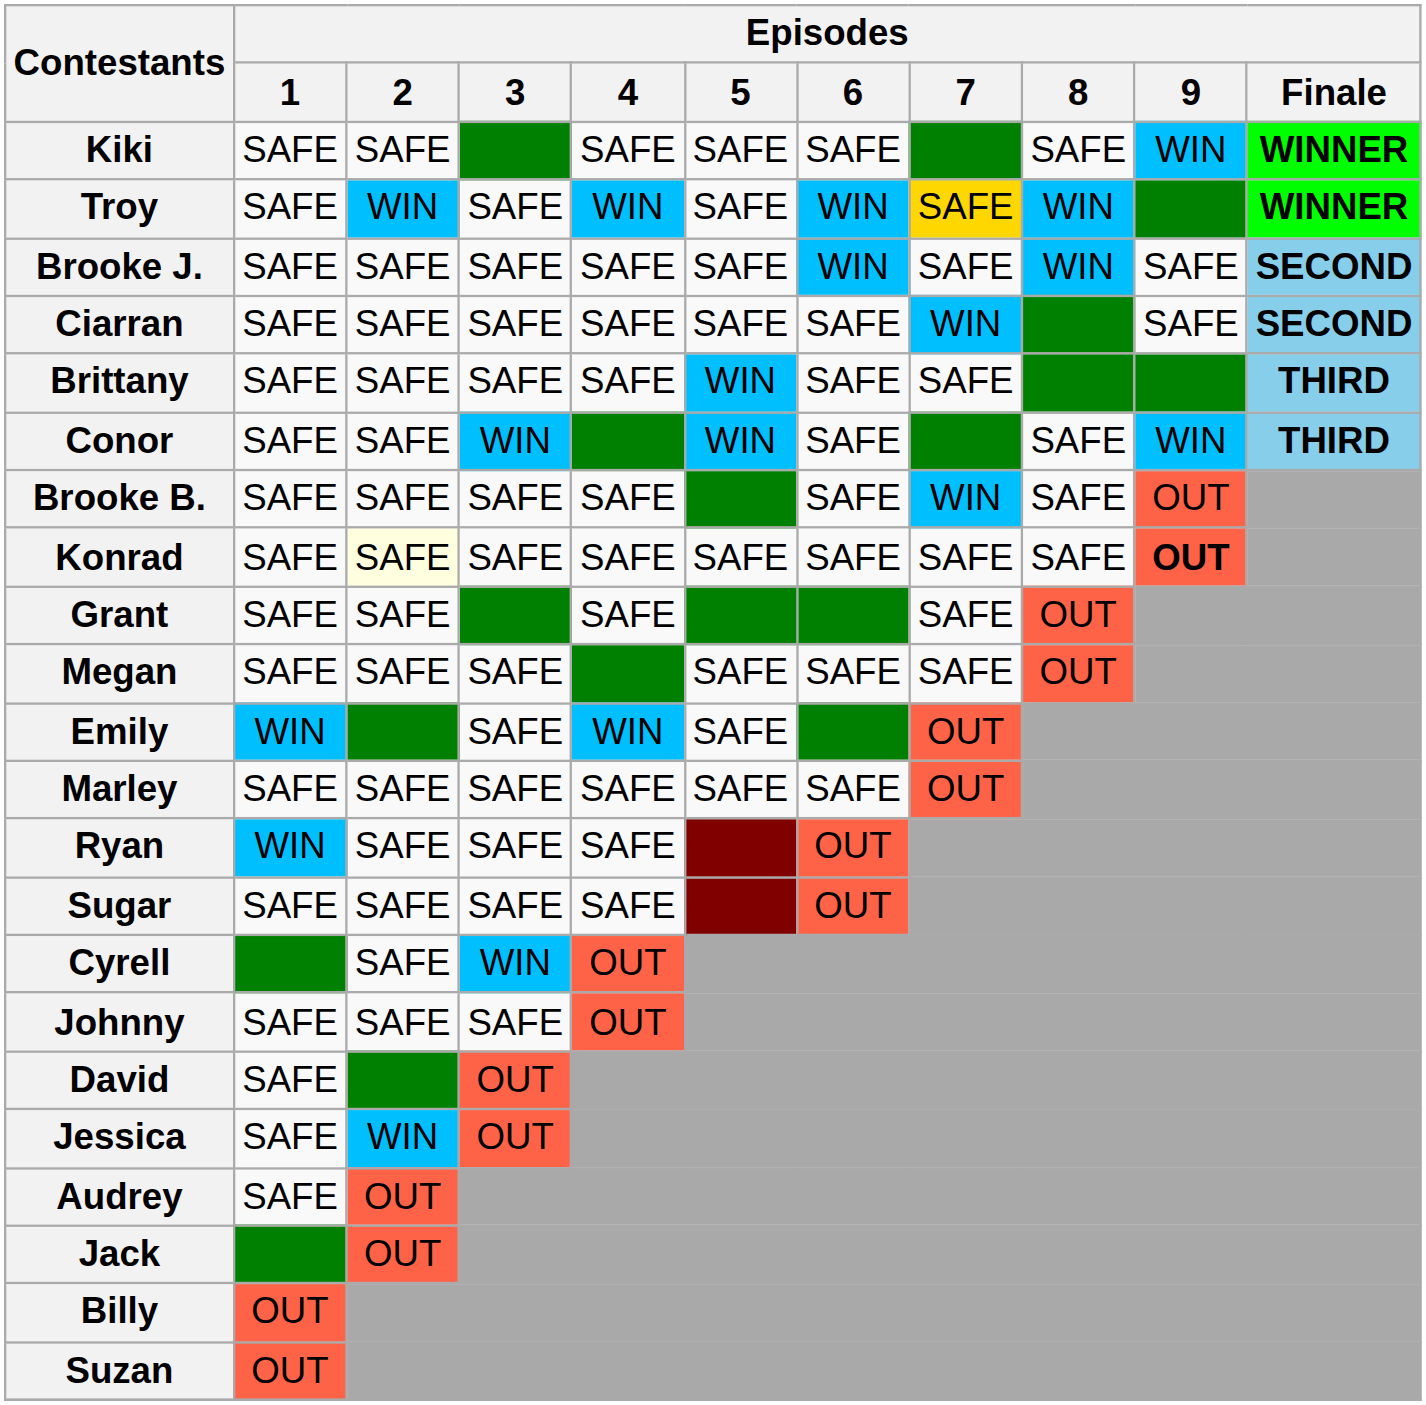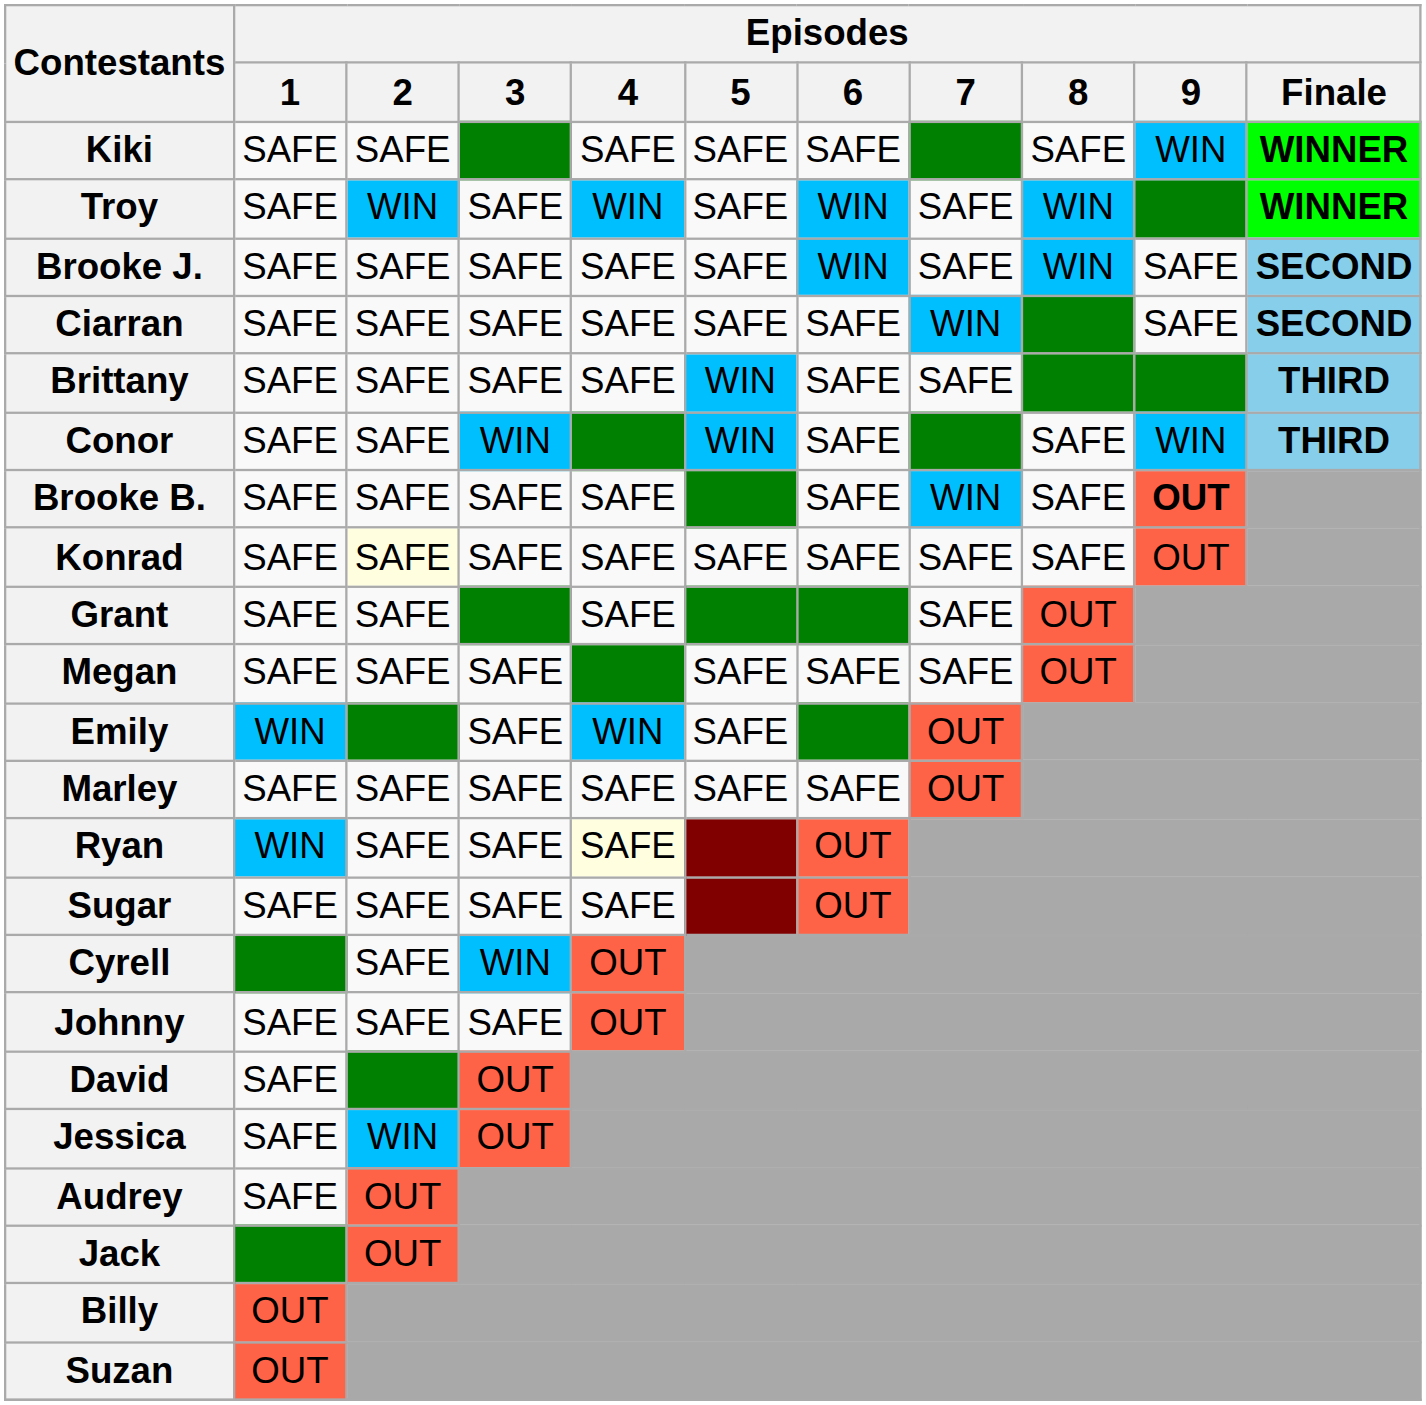(966, 207) gold background -> (966, 207) no background
(1191, 498) normal -> (1191, 498) bold
(1191, 556) bold -> (1191, 556) normal
(628, 847) no background -> (628, 847) lightyellow background
